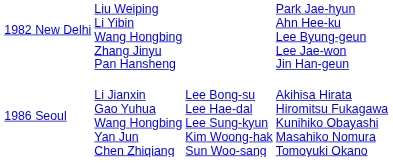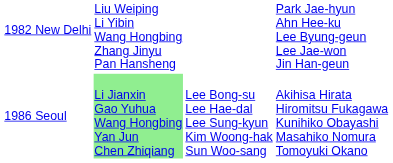(138, 123) no background -> (138, 123) lightgreen background
